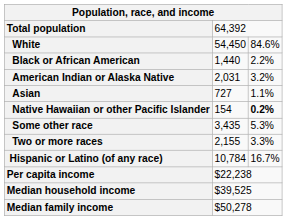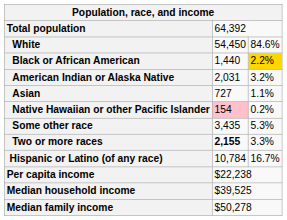(262, 61) no background -> (262, 61) gold background
(223, 110) no background -> (223, 110) pink background
(262, 110) bold -> (262, 110) normal
(227, 142) normal -> (227, 142) bold
